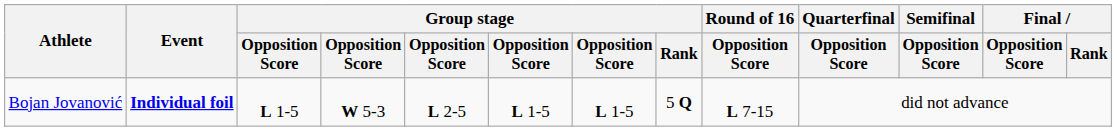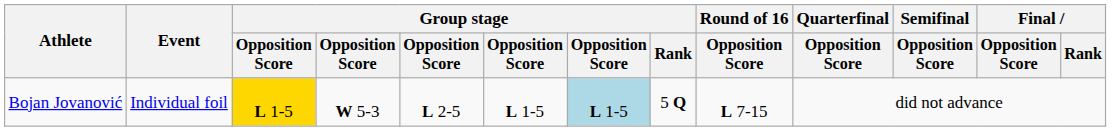(182, 102) bold -> (179, 102) normal
(279, 112) no background -> (274, 112) gold background
(614, 112) no background -> (609, 112) lightblue background
